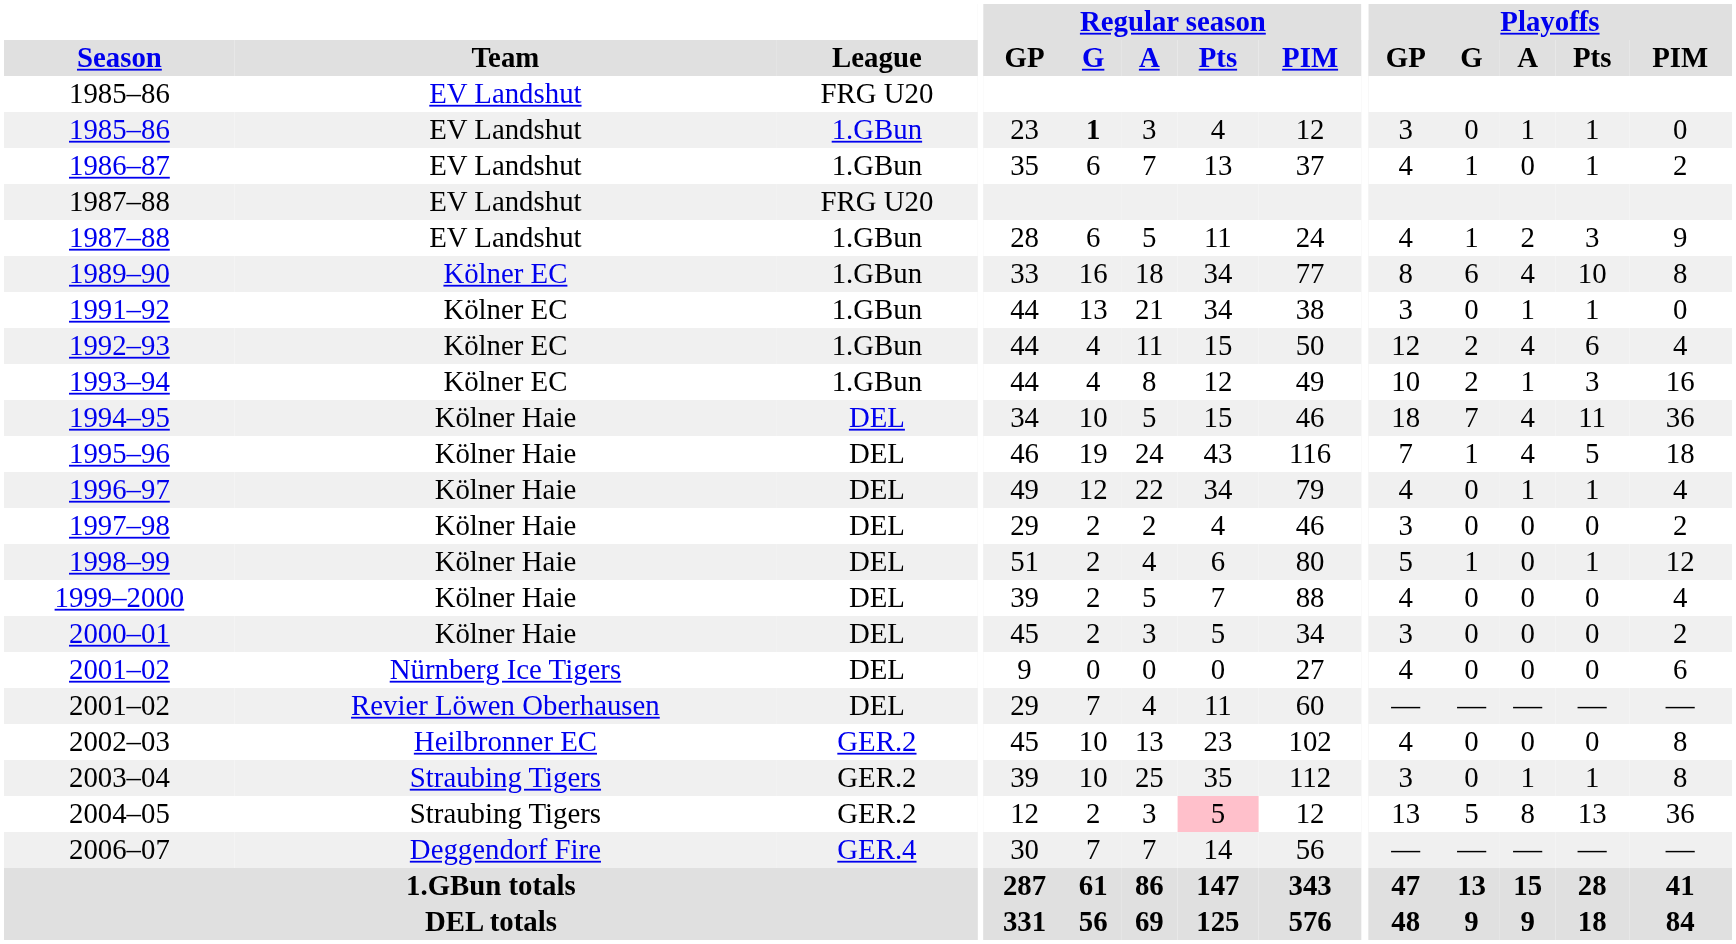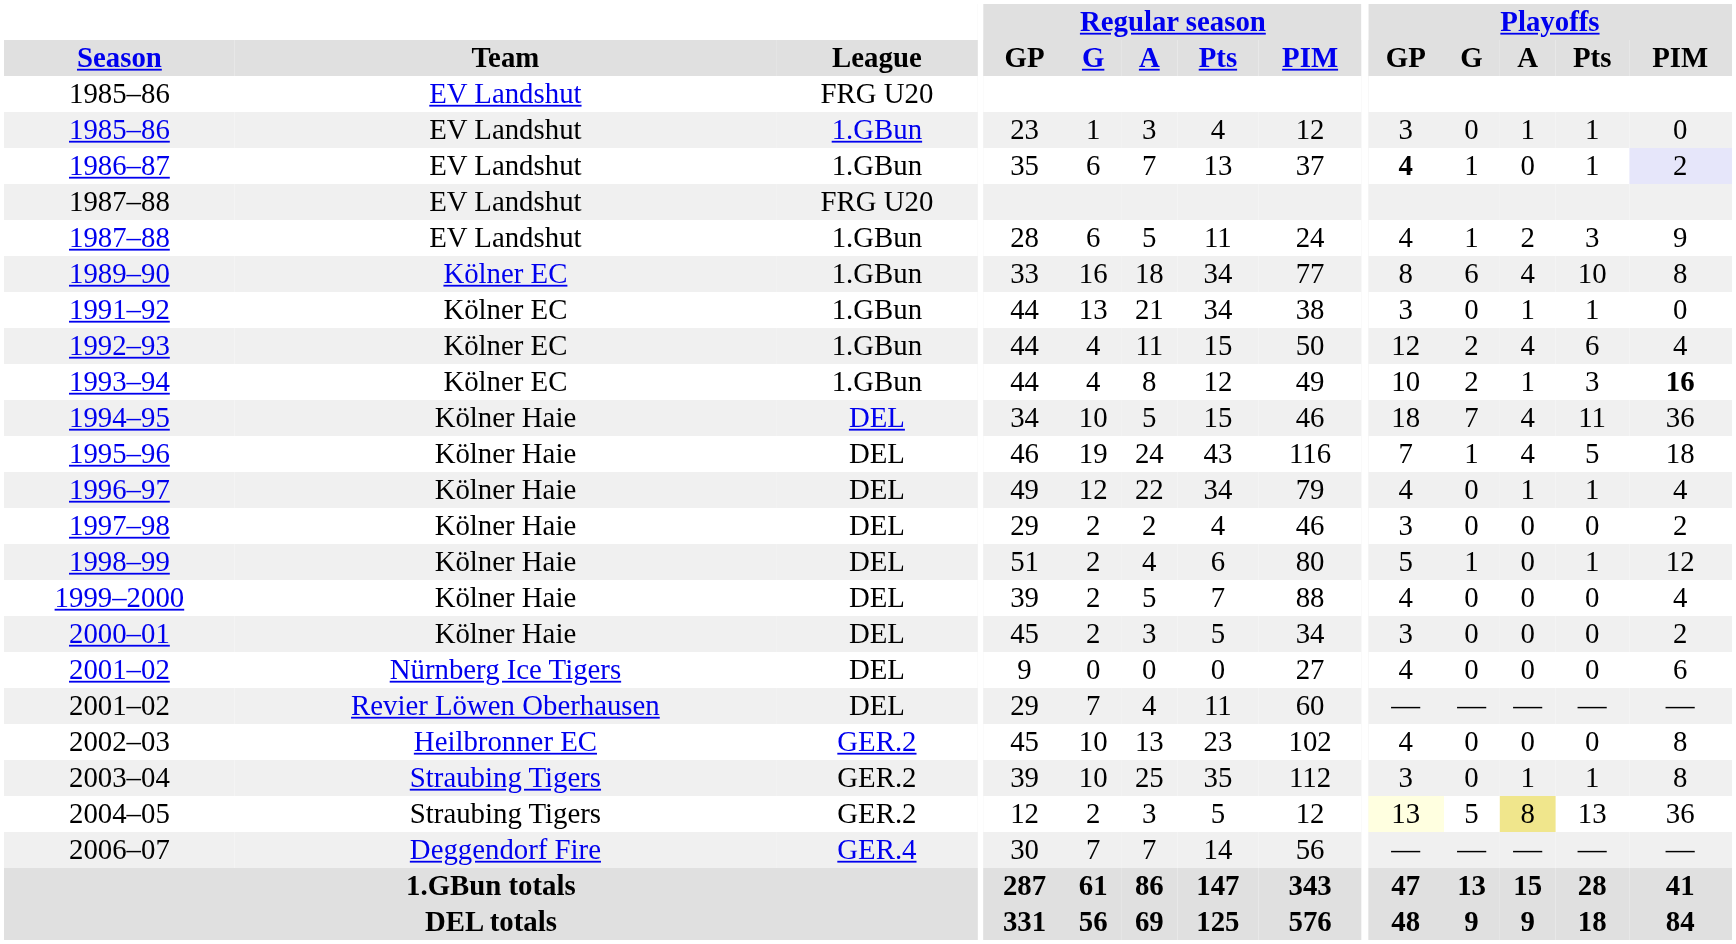(1093, 129) bold -> (1093, 129) normal
(1406, 165) normal -> (1406, 165) bold
(1680, 165) no background -> (1680, 165) lavender background
(1680, 381) normal -> (1680, 381) bold
(1218, 813) pink background -> (1218, 813) no background
(1406, 813) no background -> (1406, 813) lightyellow background
(1528, 813) no background -> (1528, 813) khaki background
